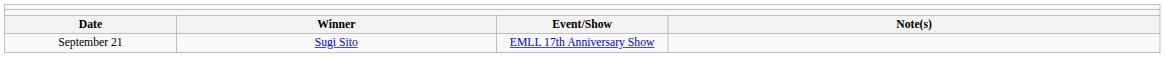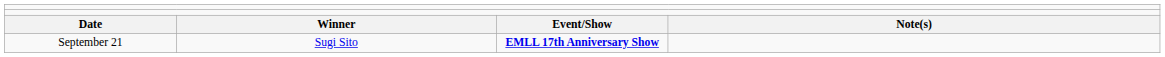(582, 43) normal -> (582, 43) bold
